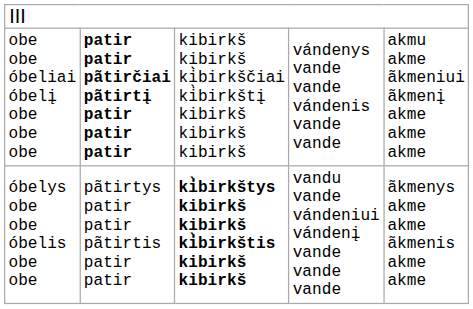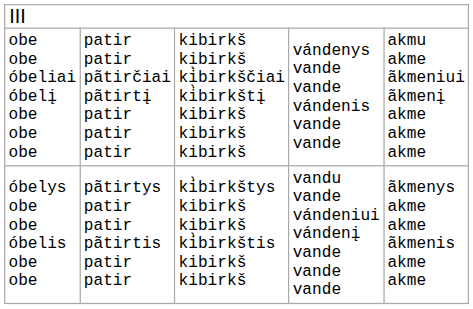(127, 97) bold -> (127, 97) normal
(227, 234) bold -> (227, 234) normal
